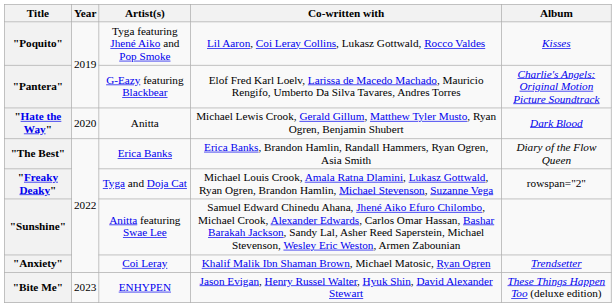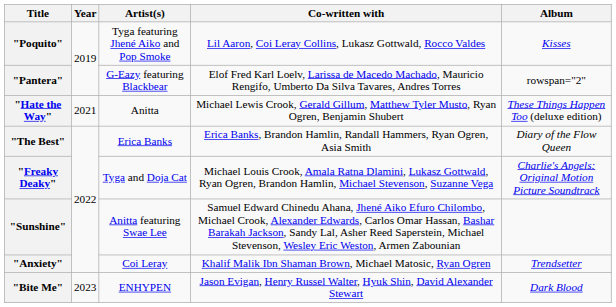(556, 86) Charlie's Angels: Original Motion Picture Soundtrack -> (556, 80) rowspan="2"
(85, 123) 2020 -> (85, 110) 2021
(556, 123) Dark Blood -> (556, 110) These Things Happen Too (deluxe edition)
(556, 184) rowspan="2" -> (556, 177) Charlie's Angels: Original Motion Picture Soundtrack
(556, 287) These Things Happen Too (deluxe edition) -> (556, 287) Dark Blood
